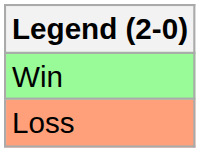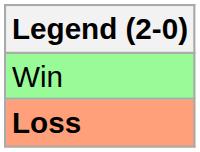(43, 123) normal -> (47, 123) bold
